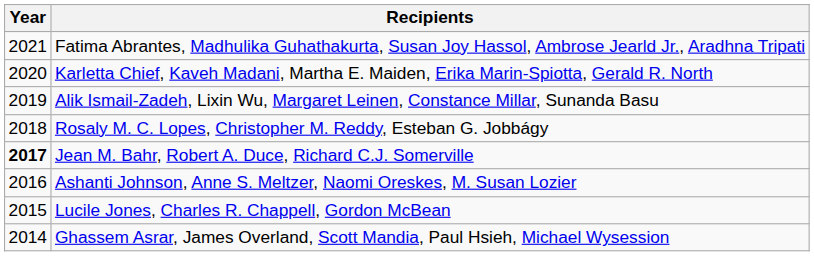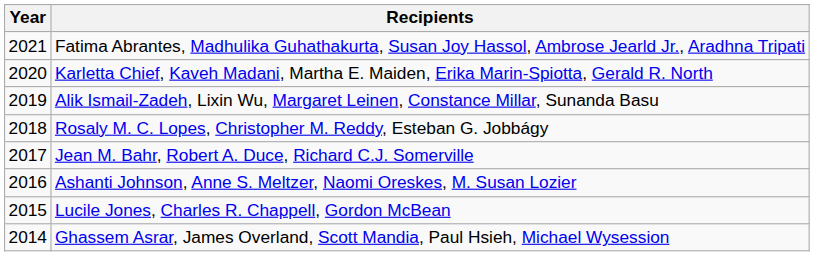(28, 155) bold -> (28, 155) normal
